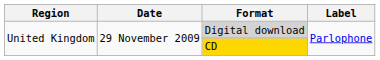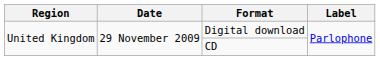(255, 30) lightgrey background -> (255, 30) no background
(211, 47) gold background -> (211, 47) no background
